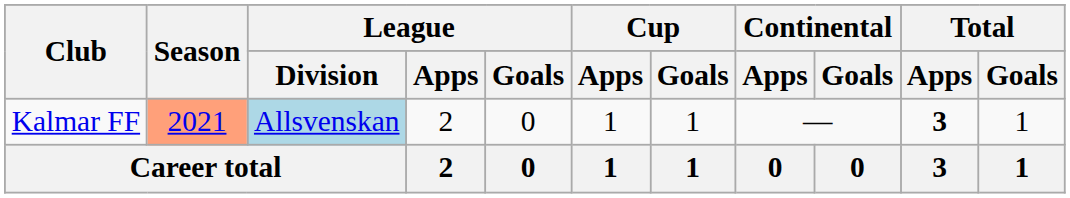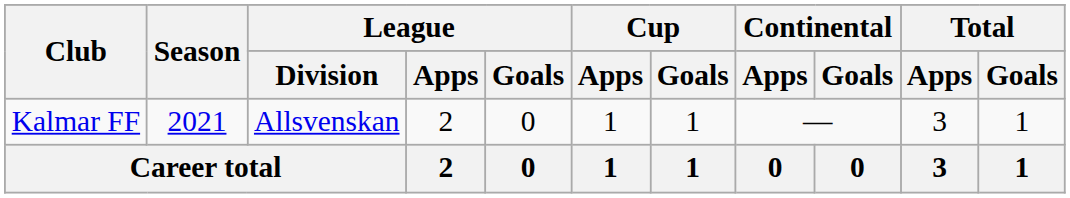(197, 121) lightsalmon background -> (197, 121) no background
(327, 121) lightblue background -> (327, 121) no background
(940, 121) bold -> (940, 121) normal
